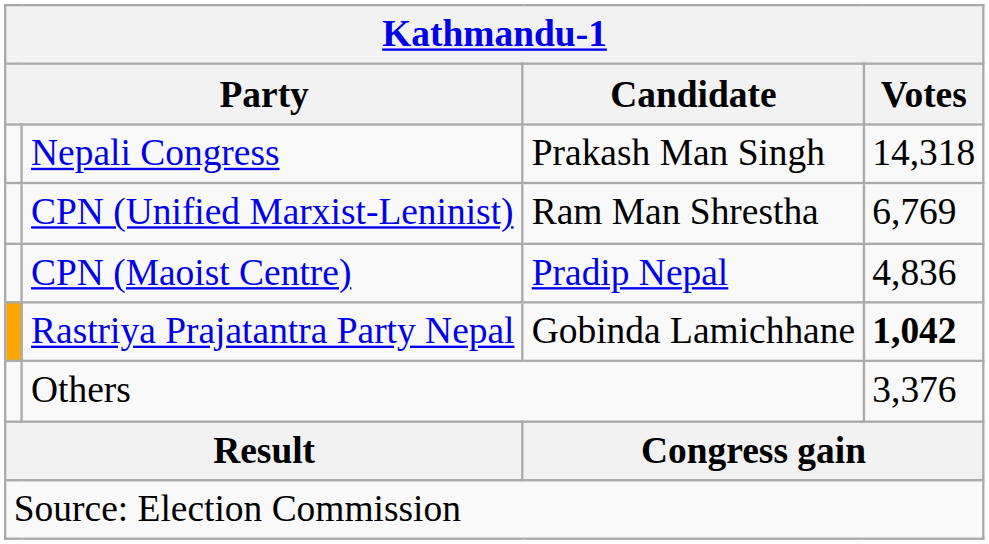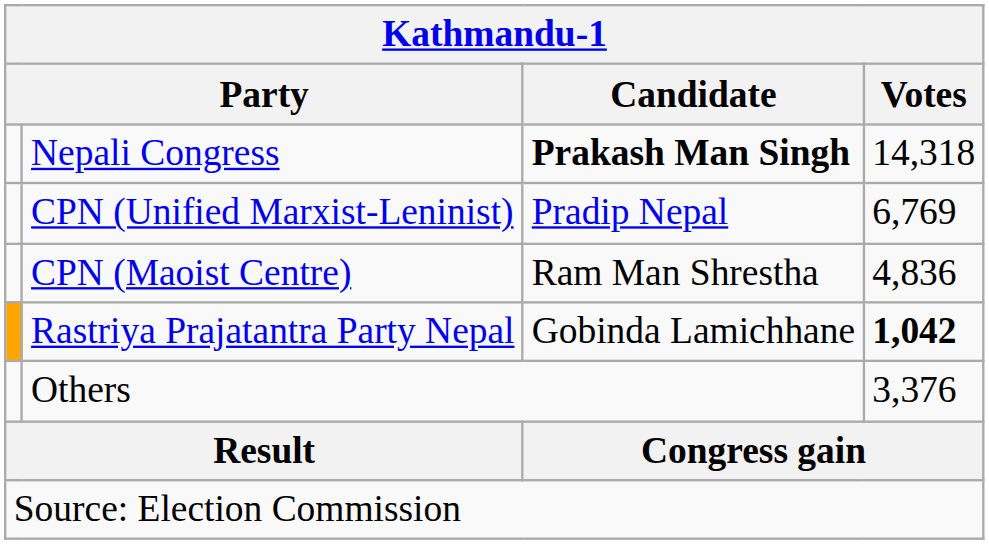(678, 152) normal -> (691, 152) bold
(675, 212) Ram Man Shrestha -> (630, 212) Pradip Nepal
(630, 271) Pradip Nepal -> (675, 271) Ram Man Shrestha
